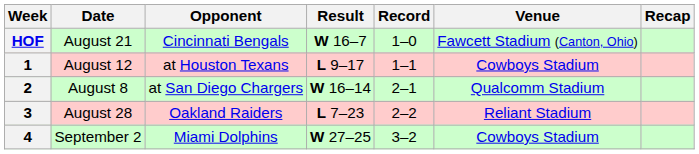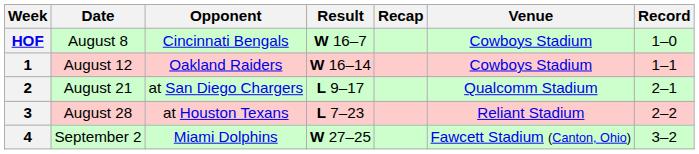columns swapped: (404, 16) <-> (668, 16)
(98, 40) August 21 -> (98, 40) August 8
(538, 40) Fawcett Stadium (Canton, Ohio) -> (531, 40) Cowboys Stadium
(226, 64) at Houston Texans -> (226, 64) Oakland Raiders
(341, 64) L 9–17 -> (341, 64) W 16–14
(98, 88) August 8 -> (98, 88) August 21
(341, 88) W 16–14 -> (341, 88) L 9–17
(226, 112) Oakland Raiders -> (226, 112) at Houston Texans
(538, 137) Cowboys Stadium -> (531, 137) Fawcett Stadium (Canton, Ohio)
